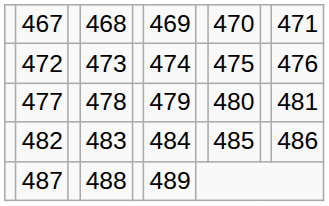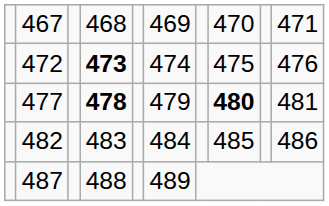(106, 63) normal -> (106, 63) bold
(106, 102) normal -> (106, 102) bold
(234, 102) normal -> (234, 102) bold
